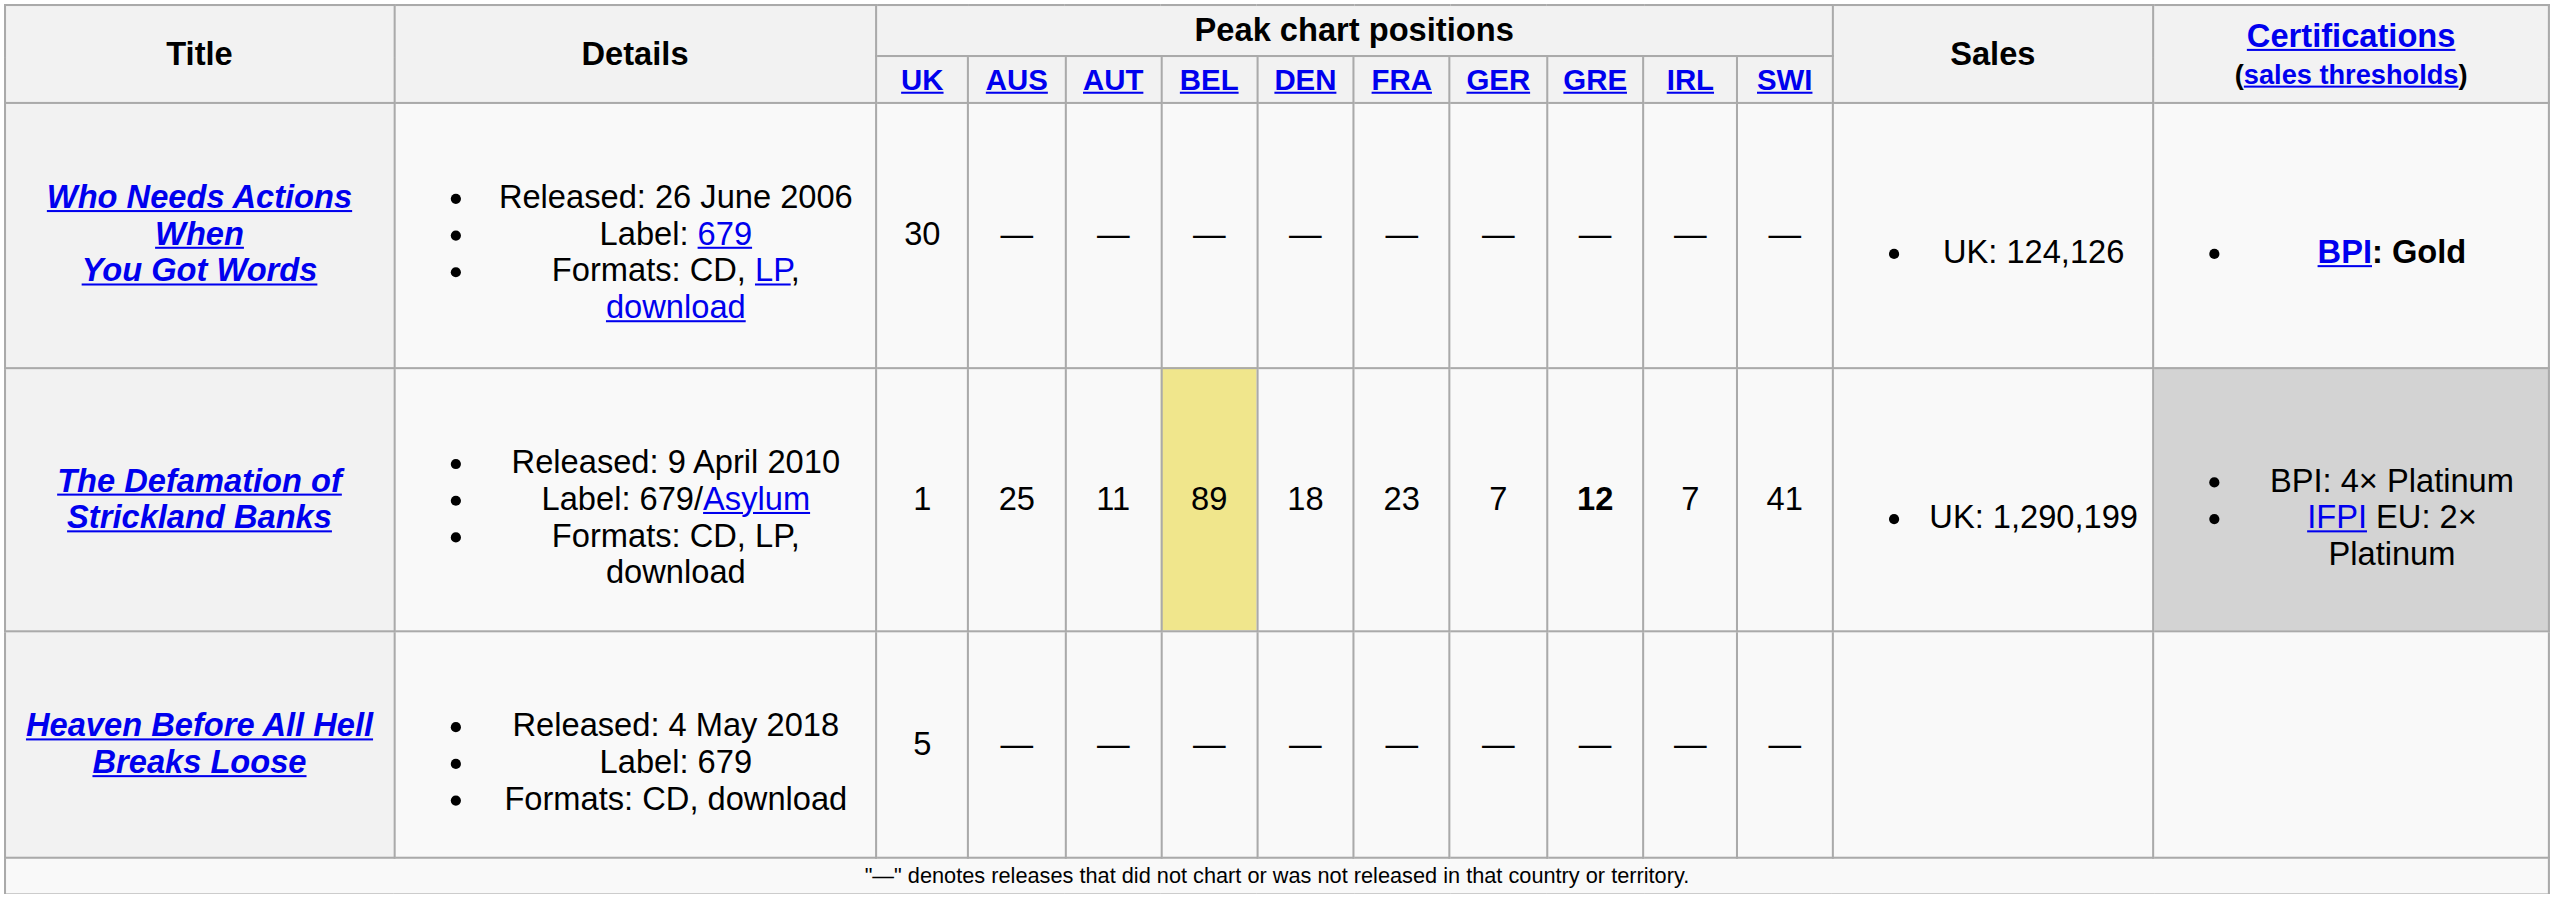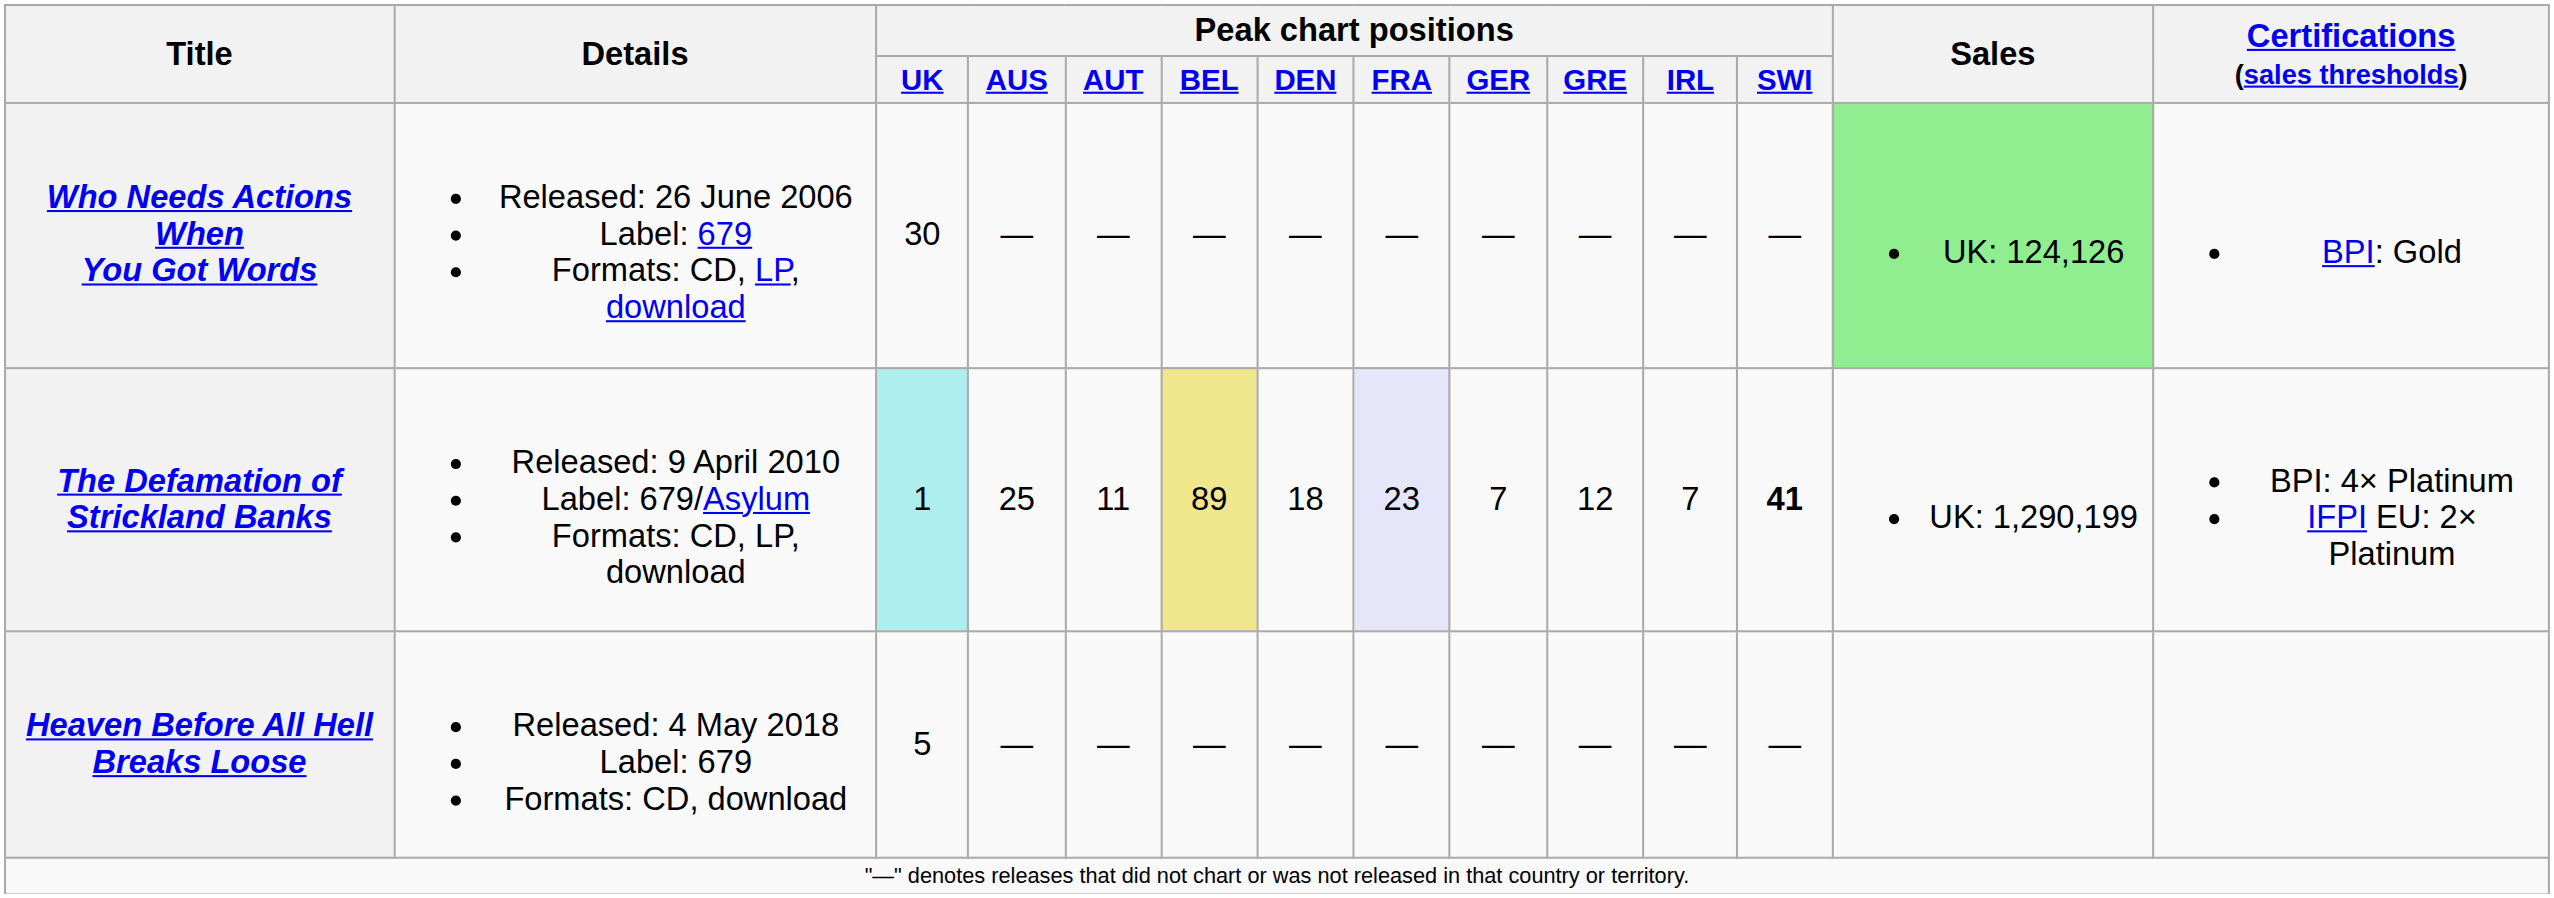(1993, 254) no background -> (1993, 254) lightgreen background
(2351, 254) bold -> (2351, 254) normal
(922, 498) no background -> (922, 498) paleturquoise background
(1402, 498) no background -> (1402, 498) lavender background
(1595, 498) bold -> (1595, 498) normal
(1785, 498) normal -> (1785, 498) bold
(2351, 517) lightgrey background -> (2351, 517) no background
